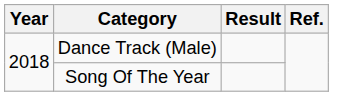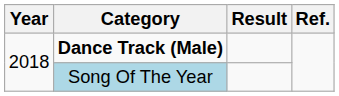(137, 47) normal -> (140, 47) bold
(137, 76) no background -> (140, 76) lightblue background
